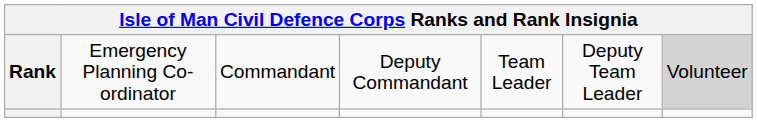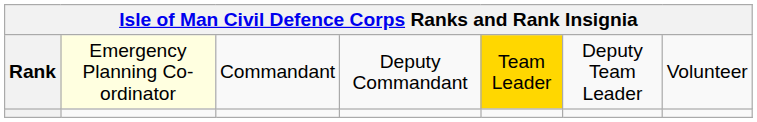(138, 71) no background -> (138, 71) lightyellow background
(522, 71) no background -> (522, 71) gold background
(707, 71) lightgrey background -> (707, 71) no background
